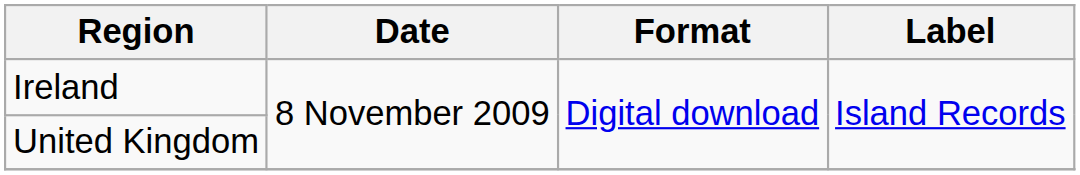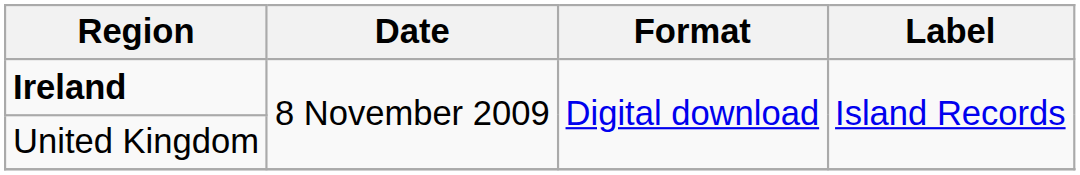(66, 86) normal -> (70, 86) bold
